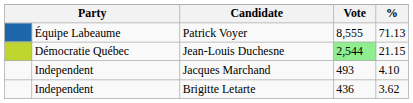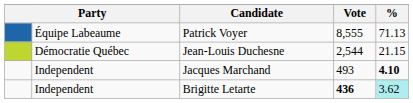(350, 51) lightgreen background -> (350, 51) no background
(389, 70) normal -> (389, 70) bold
(345, 88) normal -> (345, 88) bold
(389, 88) no background -> (389, 88) paleturquoise background
